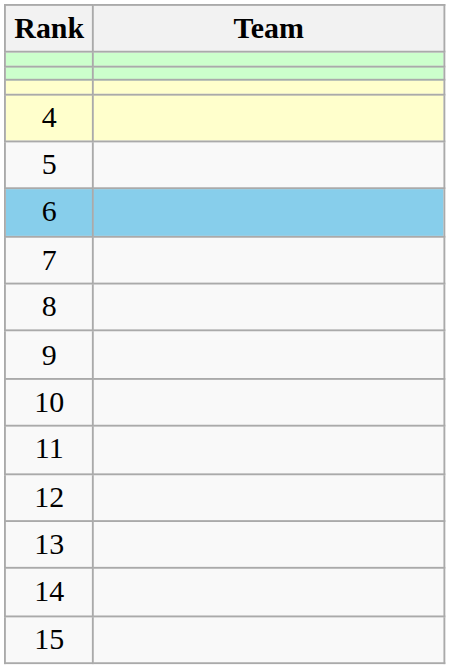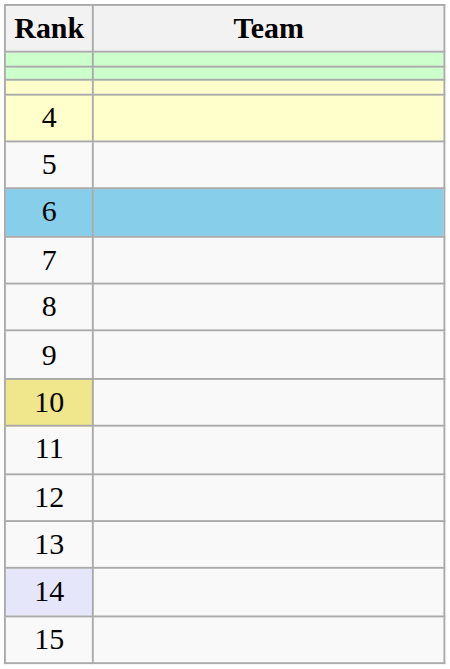(49, 401) no background -> (49, 401) khaki background
(49, 591) no background -> (49, 591) lavender background
